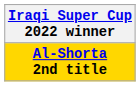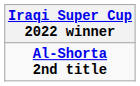(70, 62) gold background -> (70, 62) no background
